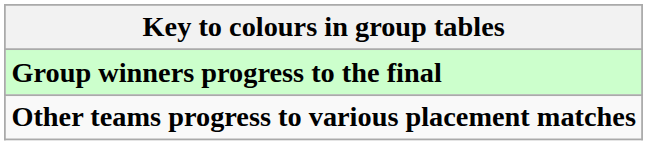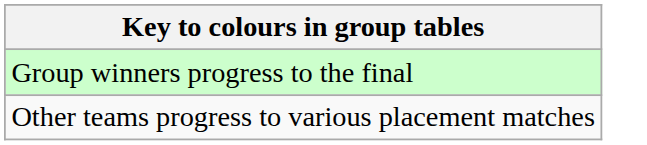(227, 71) bold -> (212, 71) normal
(324, 116) bold -> (303, 116) normal
